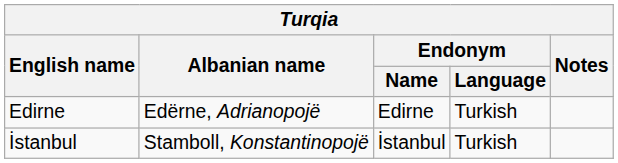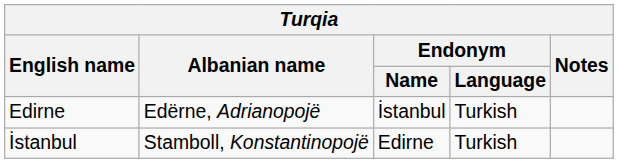(406, 111) Edirne -> (412, 111) İstanbul
(412, 142) İstanbul -> (406, 142) Edirne
